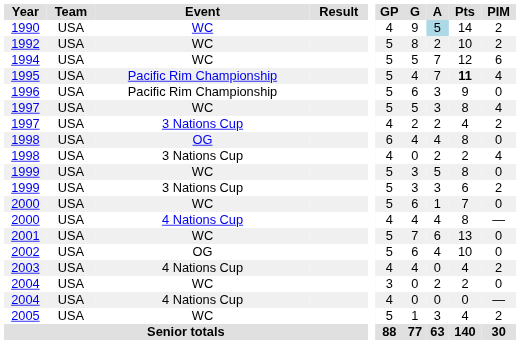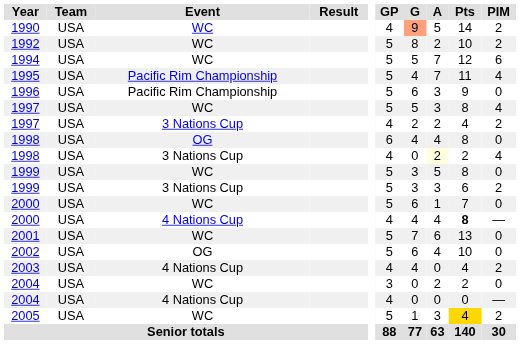(415, 28) no background -> (415, 28) lightsalmon background
(437, 28) lightblue background -> (437, 28) no background
(465, 76) bold -> (465, 76) normal
(437, 156) no background -> (437, 156) lightyellow background
(465, 220) normal -> (465, 220) bold
(465, 316) no background -> (465, 316) gold background
